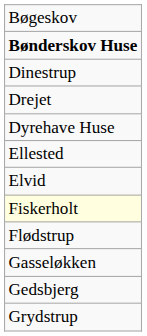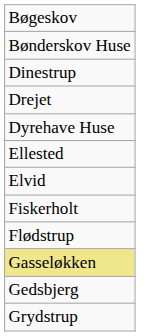(73, 45) bold -> (70, 45) normal
(43, 208) lightyellow background -> (43, 208) no background
(52, 262) no background -> (52, 262) khaki background
